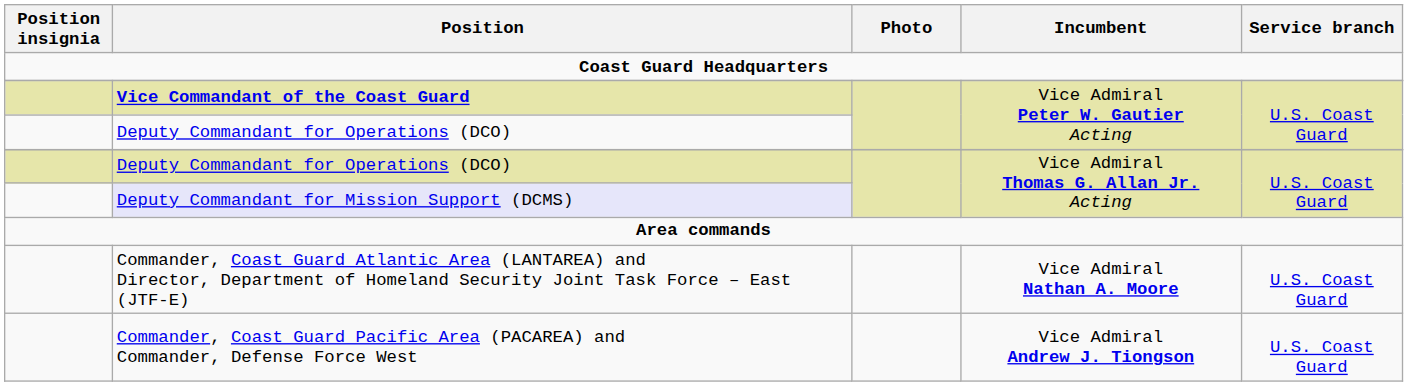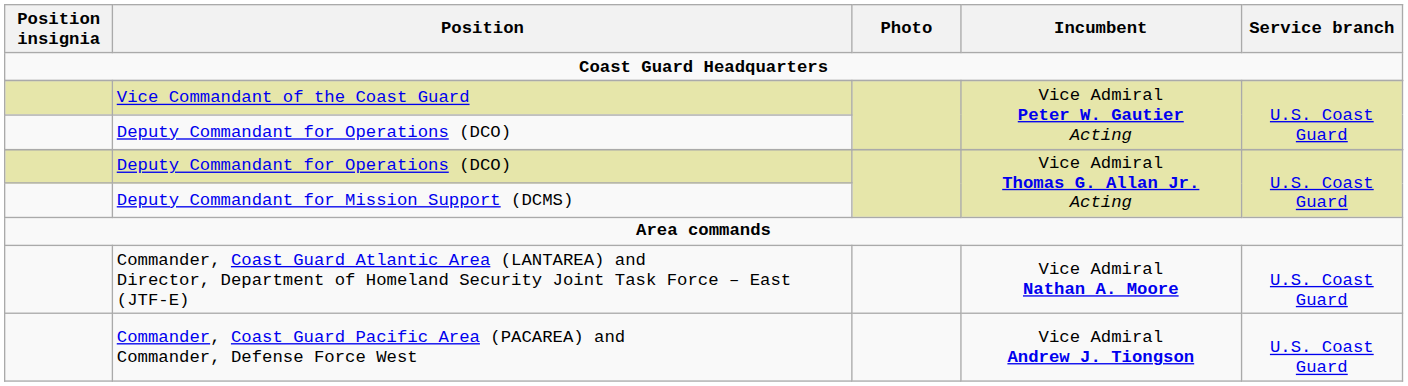(293, 98) bold -> (293, 98) normal
(345, 200) lavender background -> (345, 200) no background
